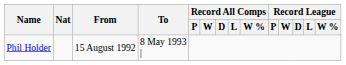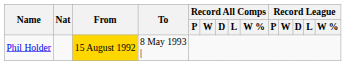(105, 47) no background -> (105, 47) gold background
